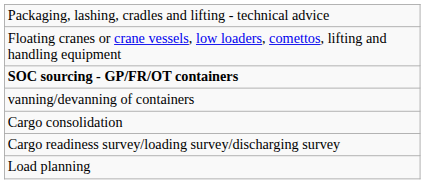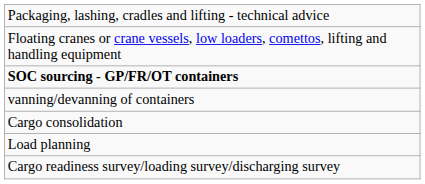(174, 144) Cargo readiness survey/loading survey/discharging survey -> (49, 144) Load planning
(49, 167) Load planning -> (174, 167) Cargo readiness survey/loading survey/discharging survey
